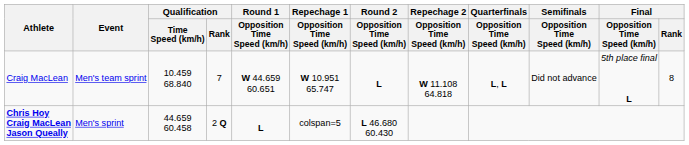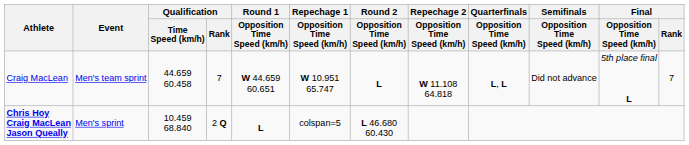(178, 79) 10.459 68.840 -> (178, 79) 44.659 60.458
(672, 79) 8 -> (672, 79) 7
(178, 123) 44.659 60.458 -> (178, 123) 10.459 68.840
